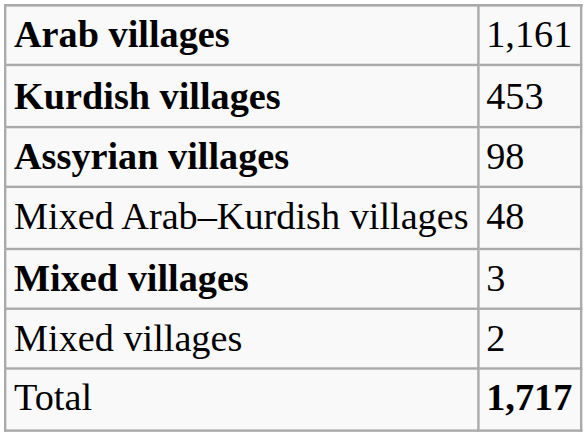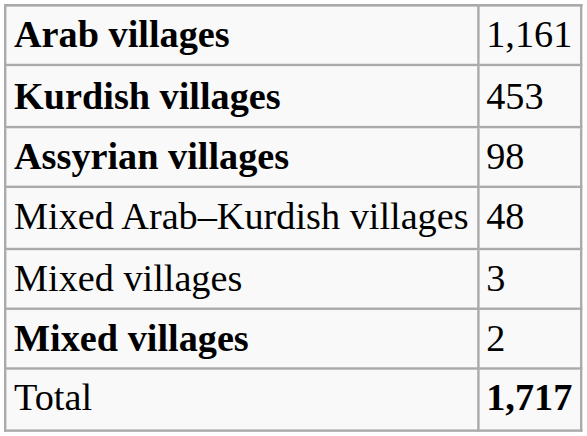(131, 277) bold -> (128, 277) normal
(128, 338) normal -> (131, 338) bold
